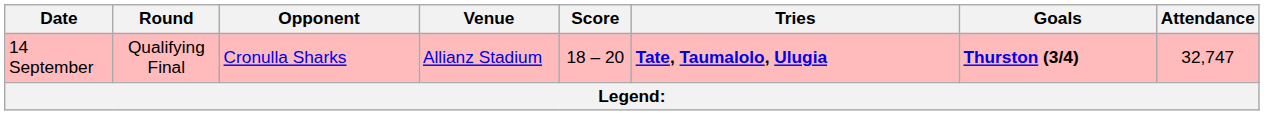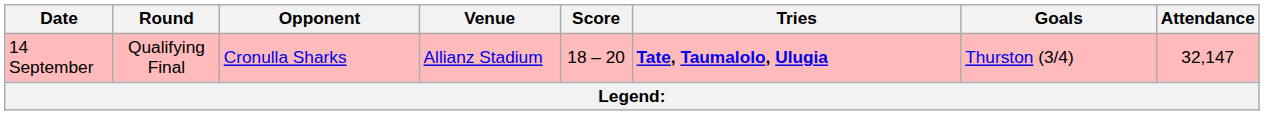(1021, 58) bold -> (1019, 58) normal
(1208, 58) 32,747 -> (1208, 58) 32,147
